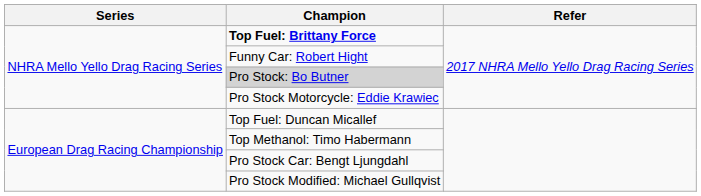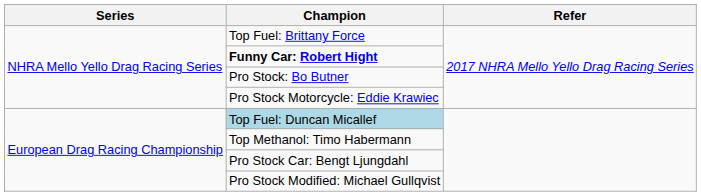(302, 36) bold -> (297, 36) normal
(298, 56) normal -> (303, 56) bold
(289, 77) lightgrey background -> (289, 77) no background
(303, 119) no background -> (303, 119) lightblue background
